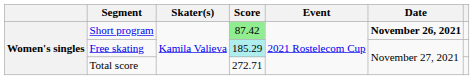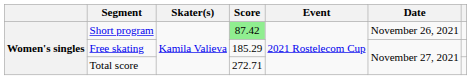(416, 30) bold -> (415, 30) normal
(247, 48) paleturquoise background -> (247, 48) no background
